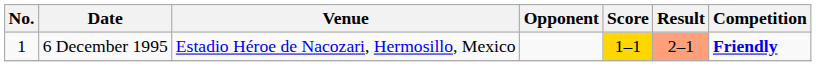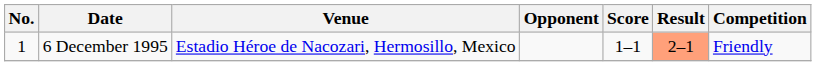(628, 46) gold background -> (628, 46) no background
(745, 46) bold -> (743, 46) normal
